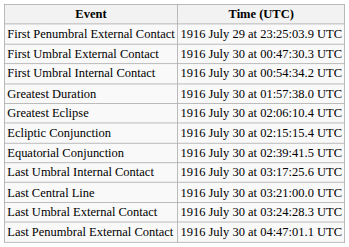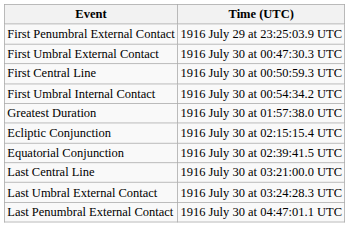+ row: (52, 73)
- row: (48, 113)
- row: (81, 172)
